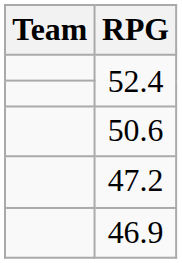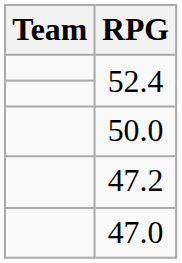(136, 130) 50.6 -> (136, 130) 50.0
(136, 231) 46.9 -> (136, 231) 47.0
